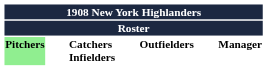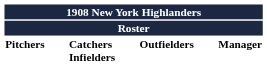(25, 44) lightgreen background -> (25, 44) no background
